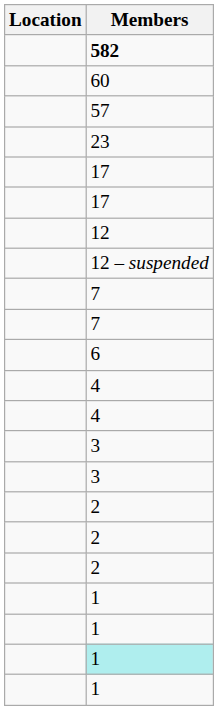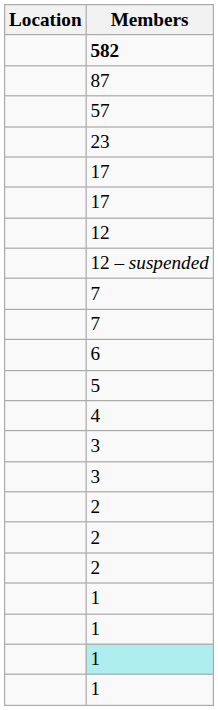(100, 80) 60 -> (100, 80) 87
(95, 385) 4 -> (95, 385) 5
